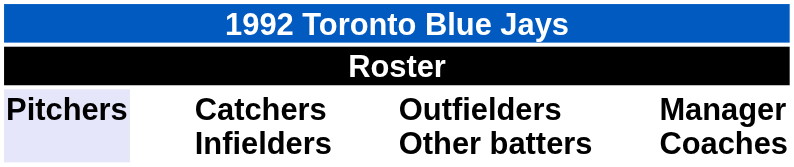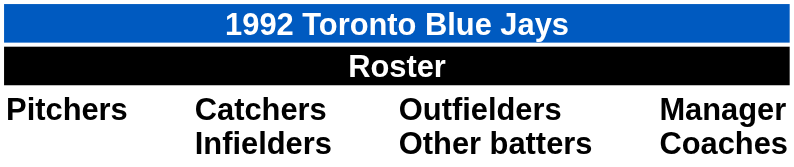(67, 109) lavender background -> (67, 109) no background
